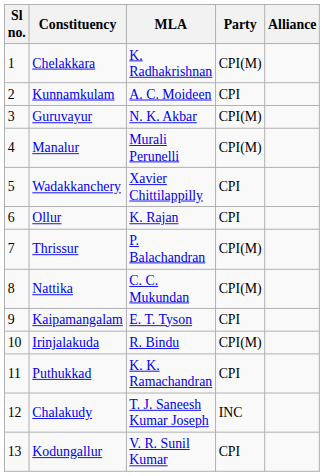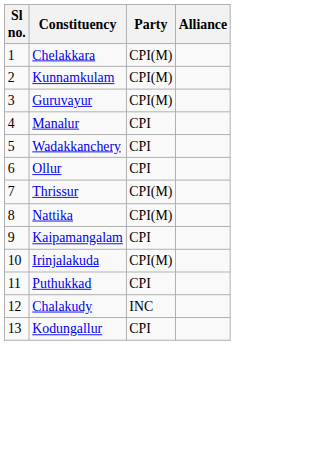- column: (171, 24)
(229, 94) CPI -> (151, 78) CPI(M)
(240, 148) CPI(M) -> (140, 123) CPI
